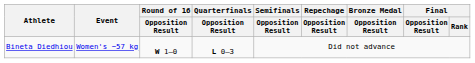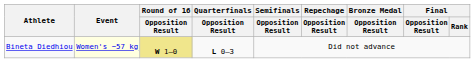(107, 47) no background -> (107, 47) lightyellow background
(166, 51) no background -> (166, 51) khaki background
